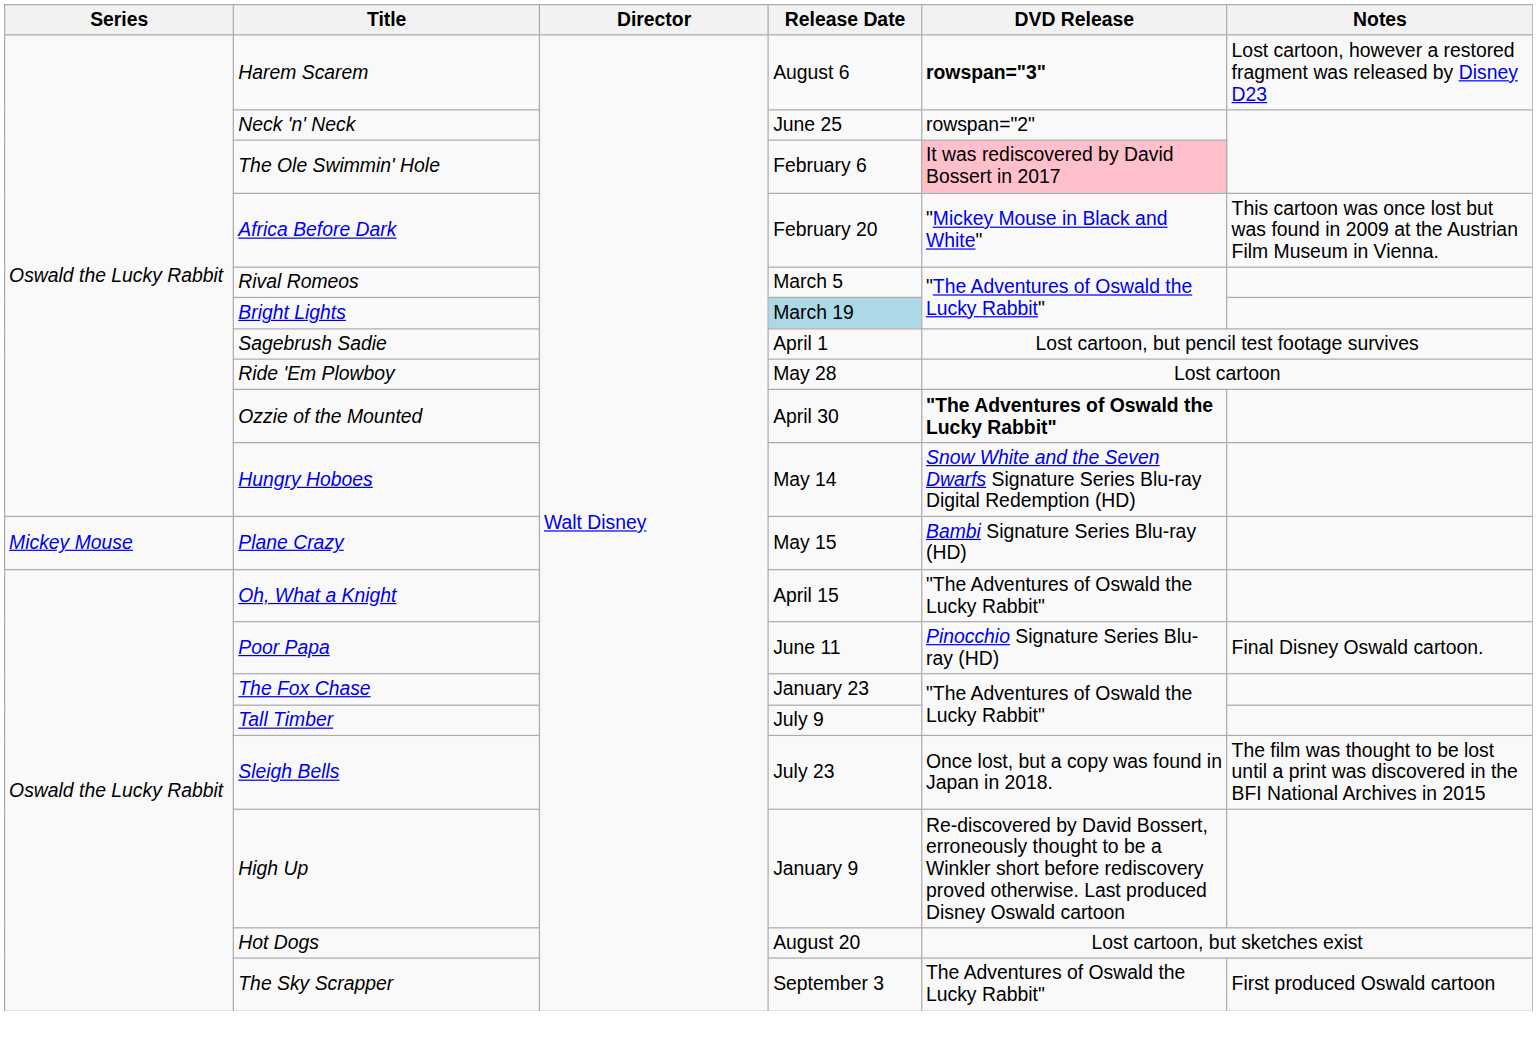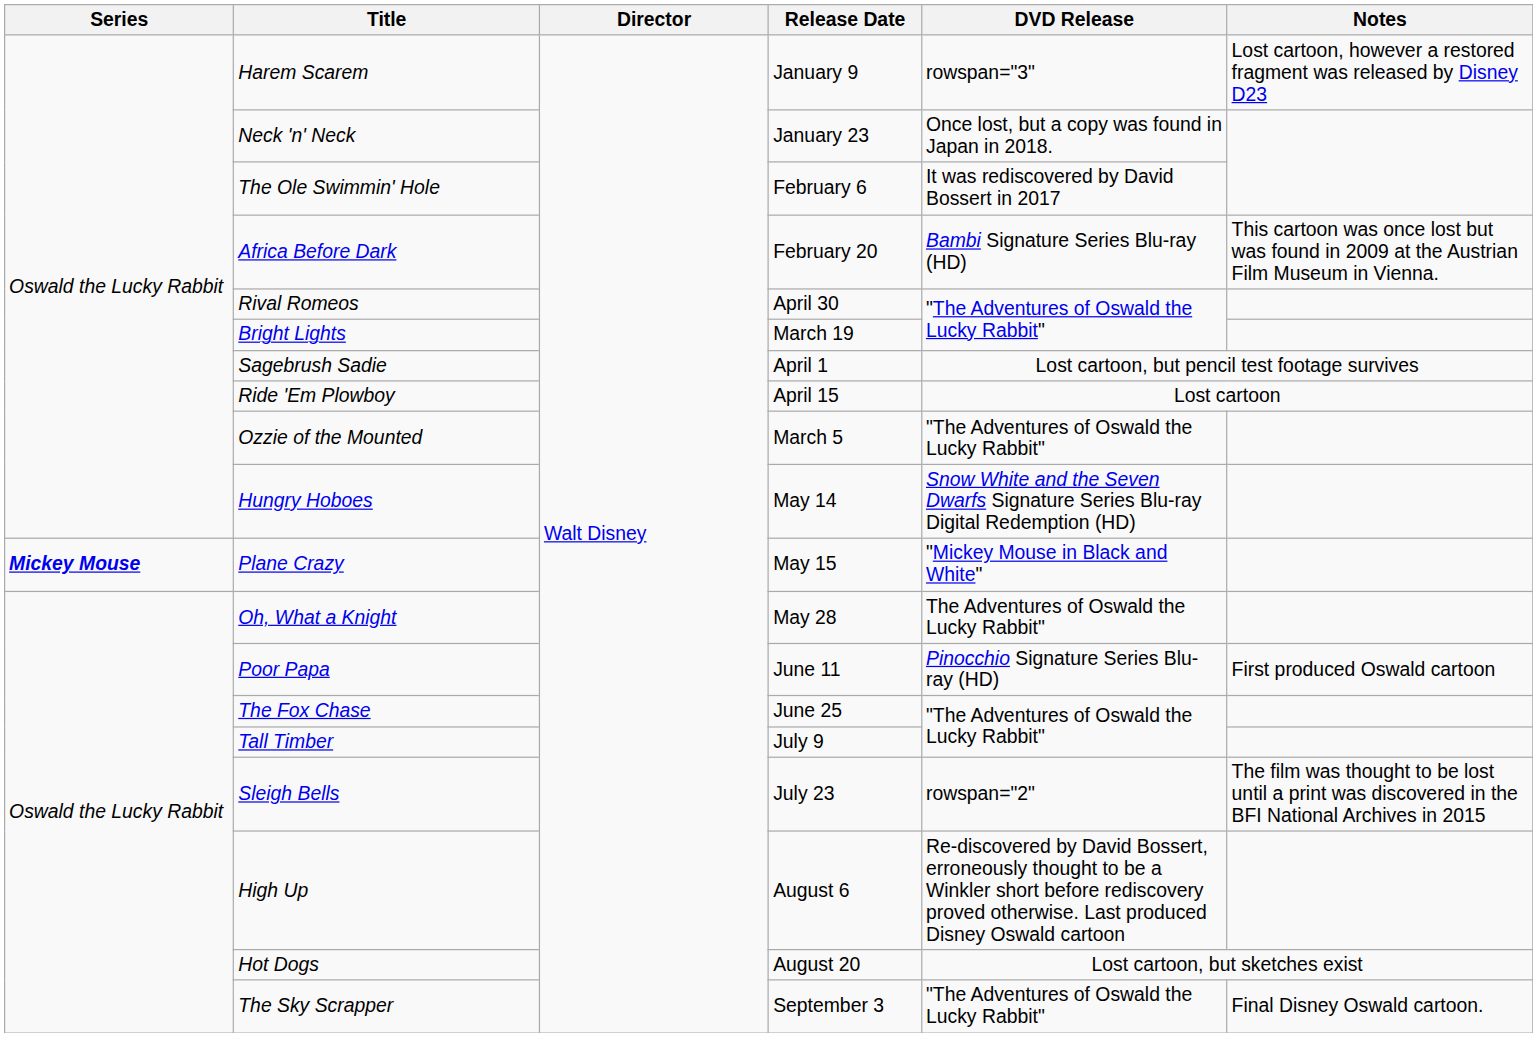(811, 72) August 6 -> (816, 72) January 9
(986, 72) bold -> (980, 72) normal
(808, 124) June 25 -> (821, 135) January 23
(980, 124) rowspan="2" -> (1074, 135) Once lost, but a copy was found in Japan in 2018.
(1050, 166) pink background -> (1050, 188) no background
(1047, 229) "Mickey Mouse in Black and White" -> (1061, 251) Bambi Signature Series Blu-ray (HD)
(808, 282) March 5 -> (806, 304) April 30
(813, 312) lightblue background -> (813, 334) no background
(805, 374) May 28 -> (806, 396) April 15
(806, 415) April 30 -> (808, 437) March 5
(1069, 415) bold -> (1059, 437) normal
(71, 542) normal -> (75, 564) bold
(1061, 542) Bambi Signature Series Blu-ray (HD) -> (1047, 564) "Mickey Mouse in Black and White"
(806, 595) April 15 -> (805, 616) May 28
(1059, 595) "The Adventures of Oswald the Lucky Rabbit" -> (1056, 616) The Adventures of Oswald the Lucky Rabbit"
(1357, 647) Final Disney Oswald cartoon. -> (1363, 669) First produced Oswald cartoon
(821, 689) January 23 -> (808, 711) June 25
(1074, 772) Once lost, but a copy was found in Japan in 2018. -> (980, 794) rowspan="2"
(816, 868) January 9 -> (811, 890) August 6
(1056, 984) The Adventures of Oswald the Lucky Rabbit" -> (1059, 1006) "The Adventures of Oswald the Lucky Rabbit"
(1363, 984) First produced Oswald cartoon -> (1357, 1006) Final Disney Oswald cartoon.
